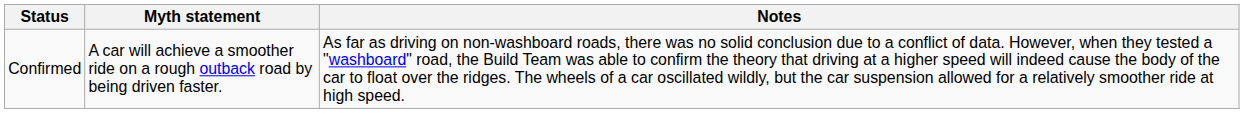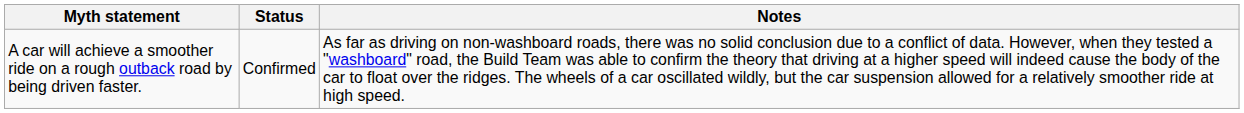columns swapped: (202, 17) <-> (45, 17)
